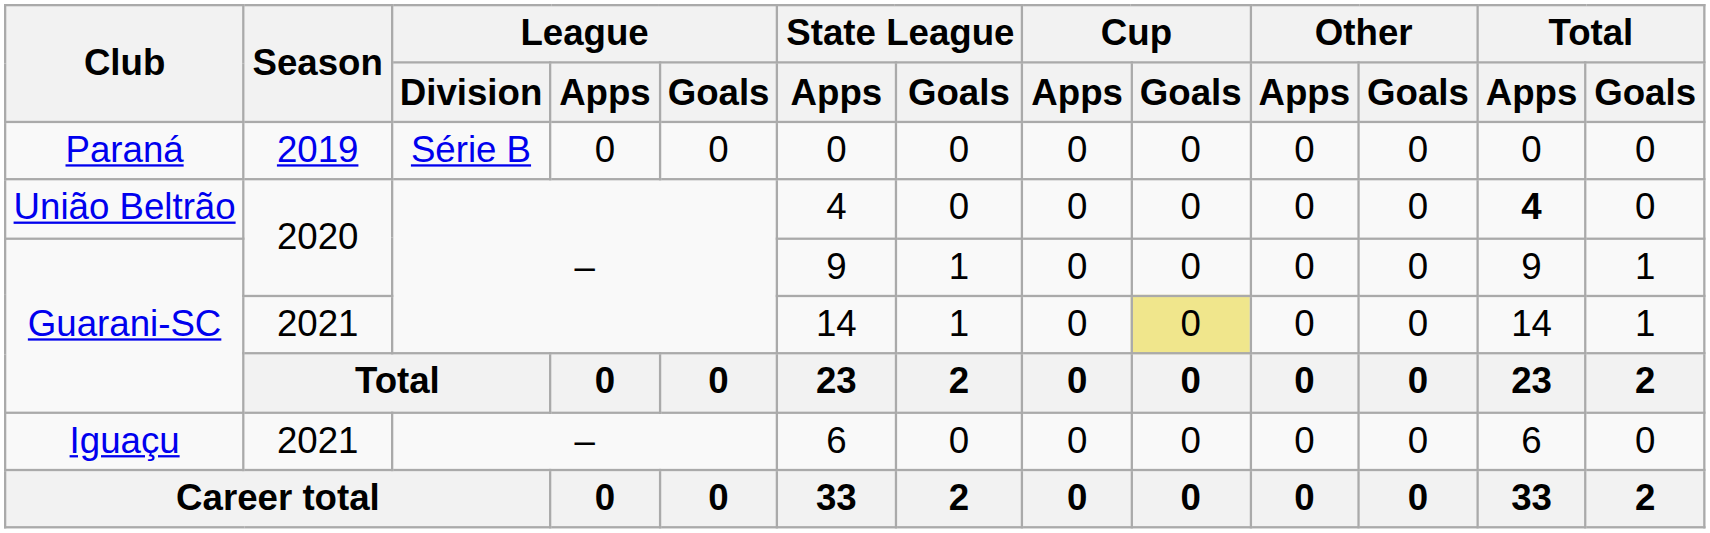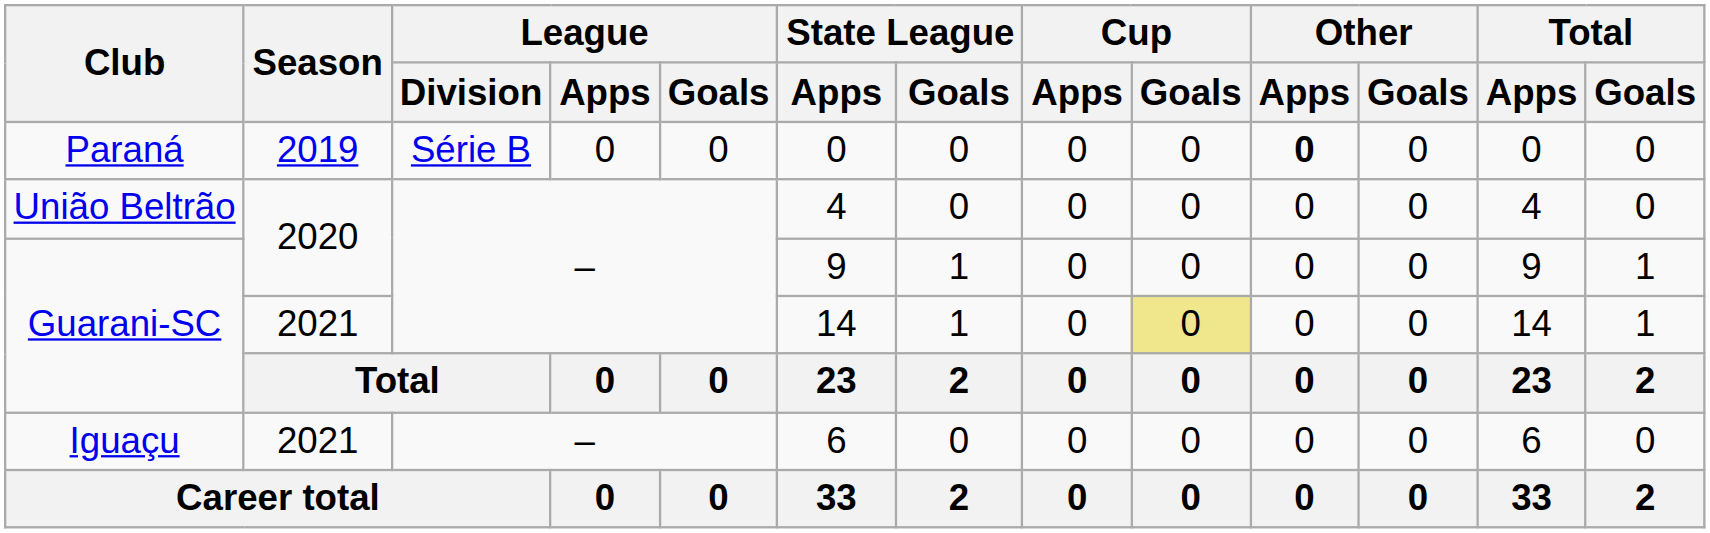(1304, 149) normal -> (1304, 149) bold
(1532, 207) bold -> (1532, 207) normal
